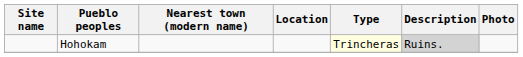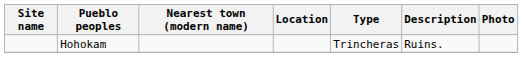(366, 44) lightyellow background -> (366, 44) no background
(424, 44) lightgrey background -> (424, 44) no background
